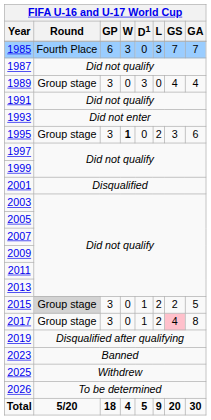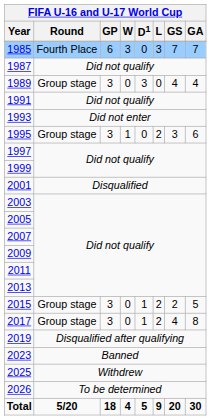(128, 134) bold -> (128, 134) normal
(67, 304) lightgrey background -> (67, 304) no background
(175, 321) pink background -> (175, 321) no background
